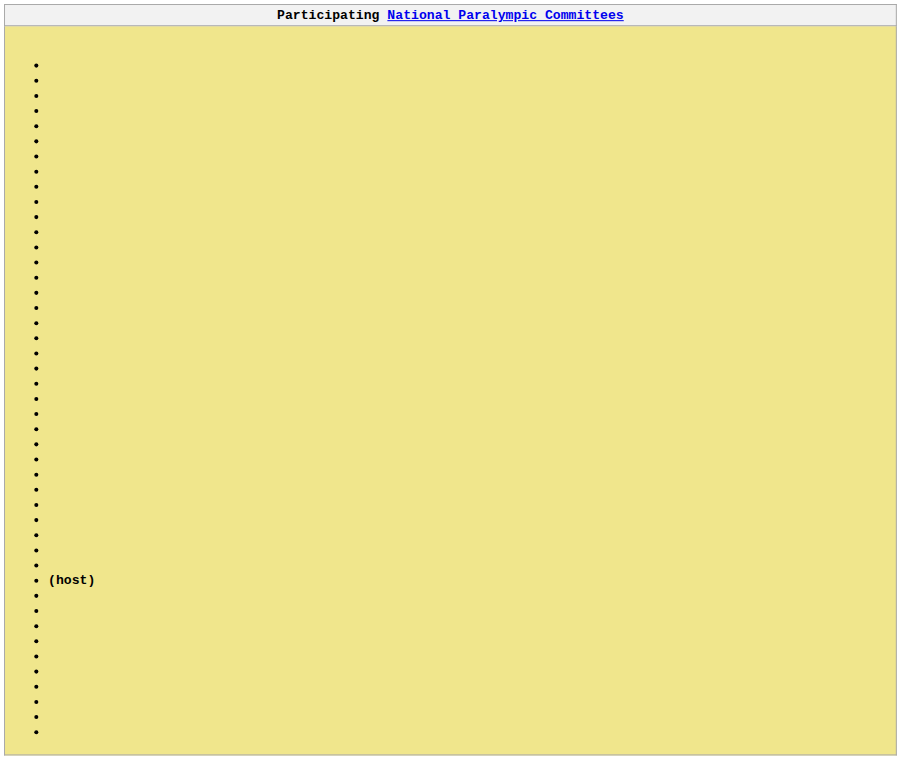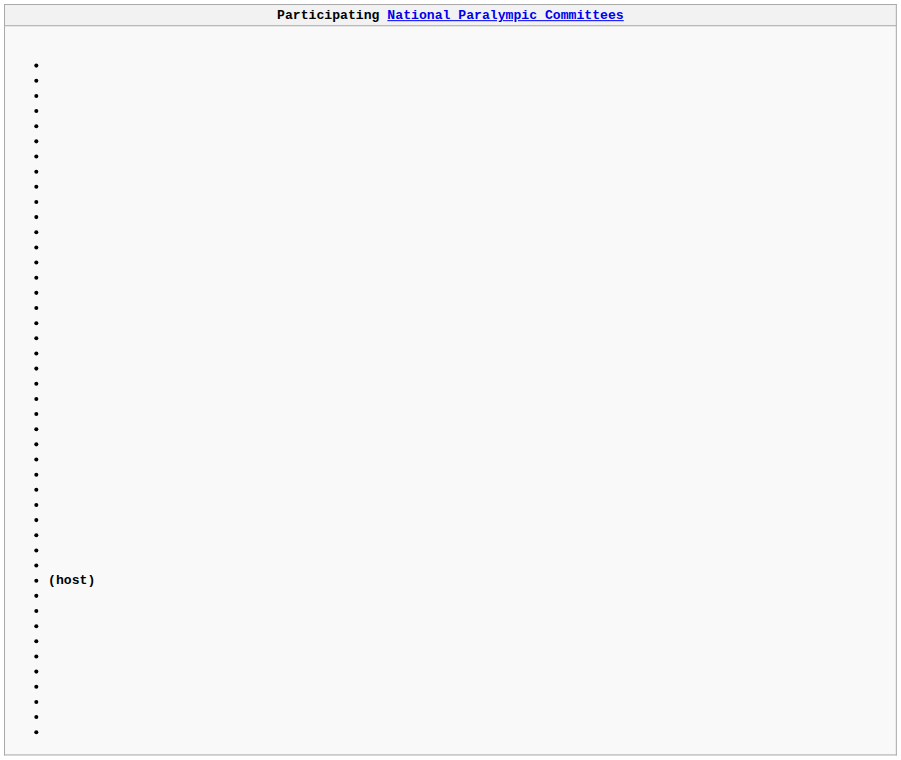(450, 398) khaki background -> (450, 398) no background
